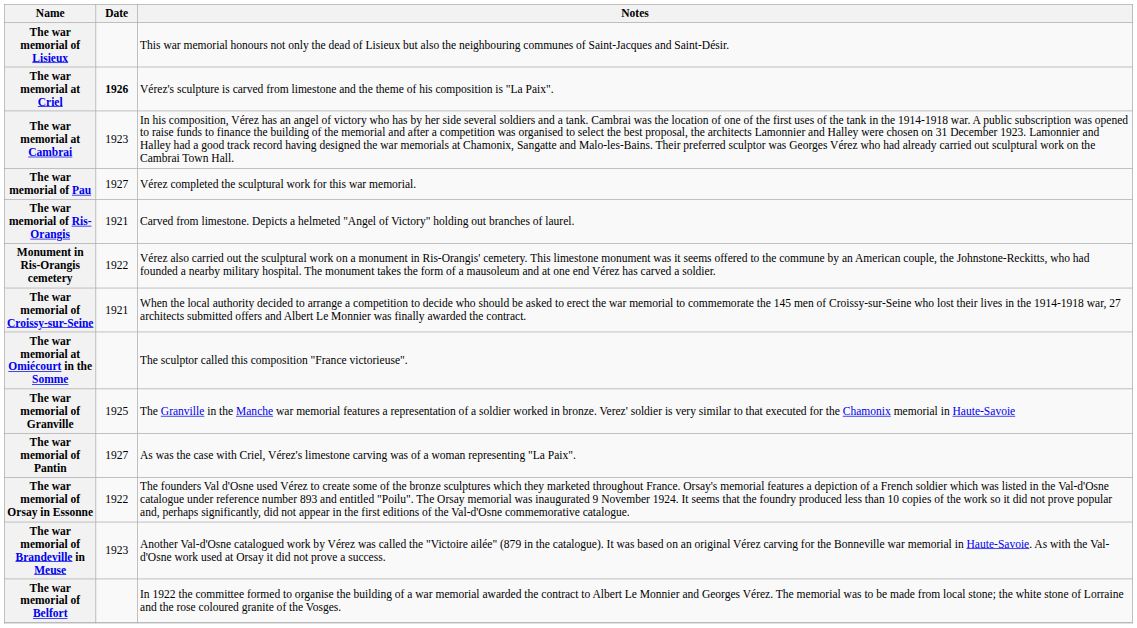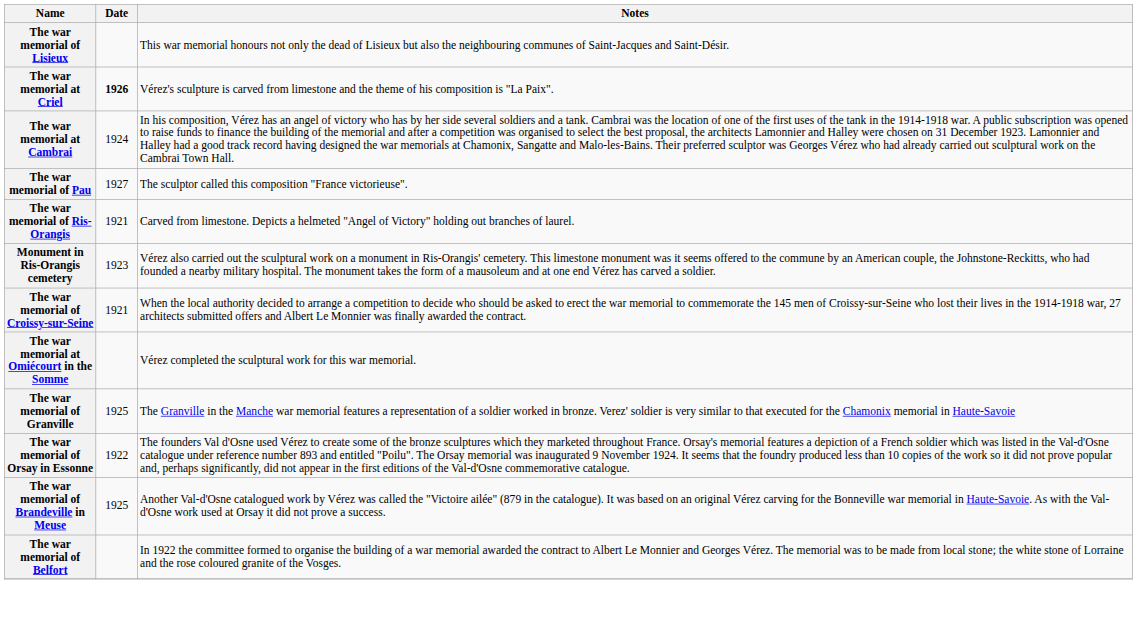(117, 139) 1923 -> (117, 139) 1924
(278, 183) Vérez completed the sculptural work for this war memorial. -> (274, 183) The sculptor called this composition "France victorieuse".
(117, 265) 1922 -> (117, 265) 1923
(274, 360) The sculptor called this composition "France victorieuse". -> (278, 360) Vérez completed the sculptural work for this war memorial.
- row: (50, 455)
(117, 550) 1923 -> (117, 506) 1925
